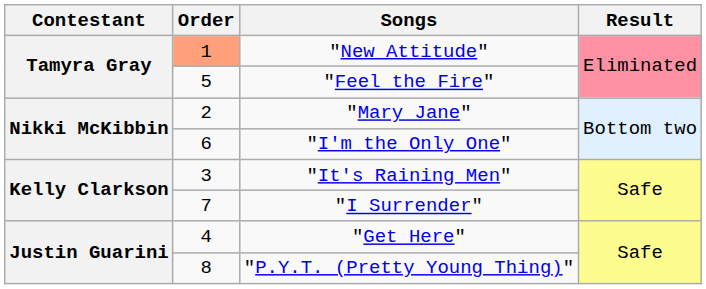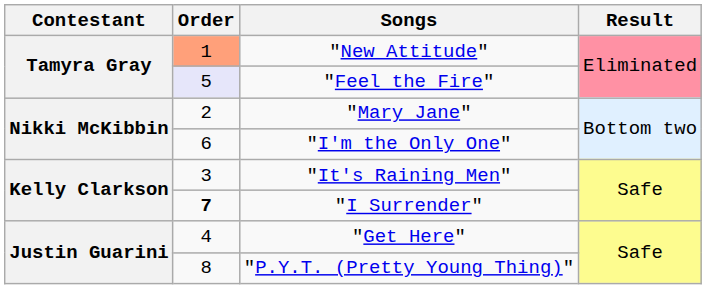(206, 82) no background -> (206, 82) lavender background
(206, 206) normal -> (206, 206) bold
